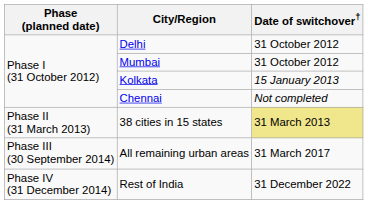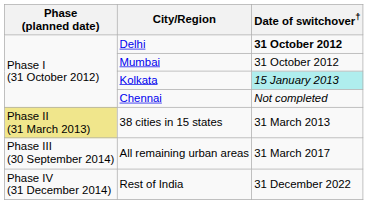(297, 44) normal -> (298, 44) bold
(297, 80) no background -> (297, 80) paleturquoise background
(49, 122) no background -> (49, 122) khaki background
(292, 122) khaki background -> (292, 122) no background
